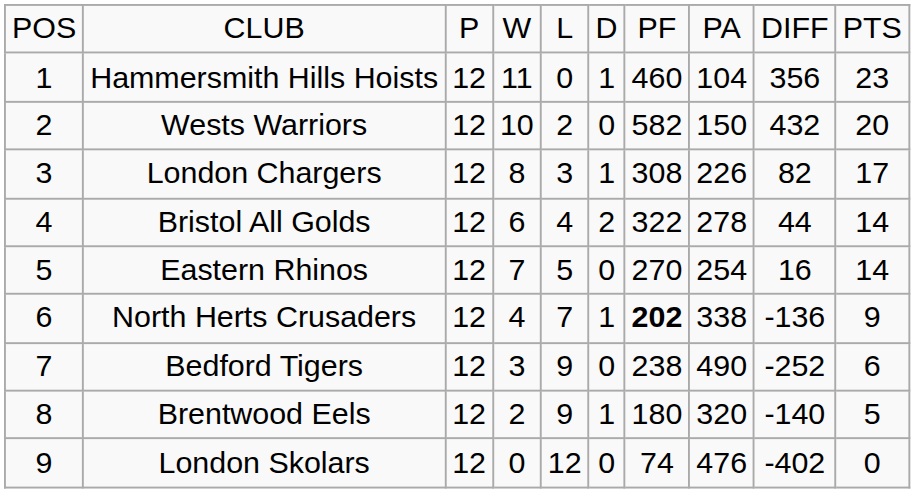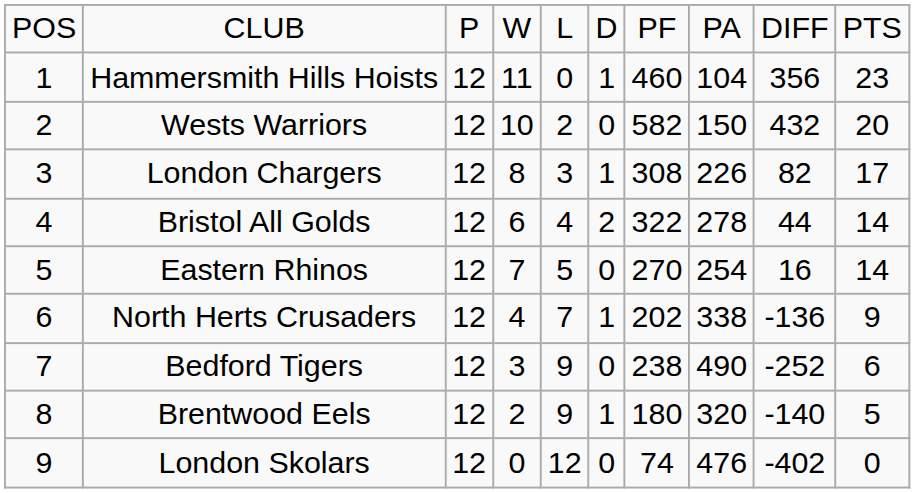(657, 317) bold -> (657, 317) normal
